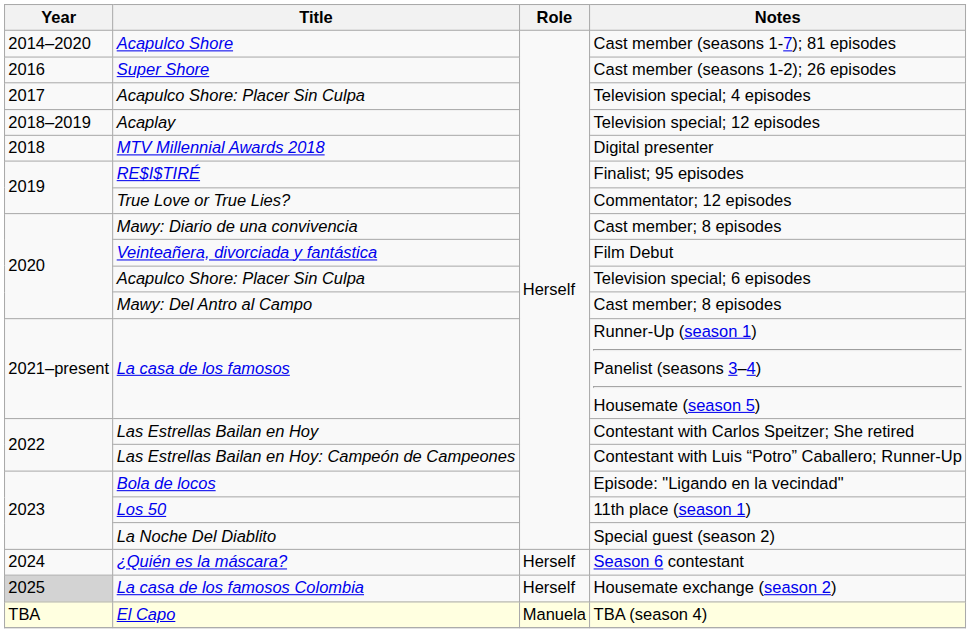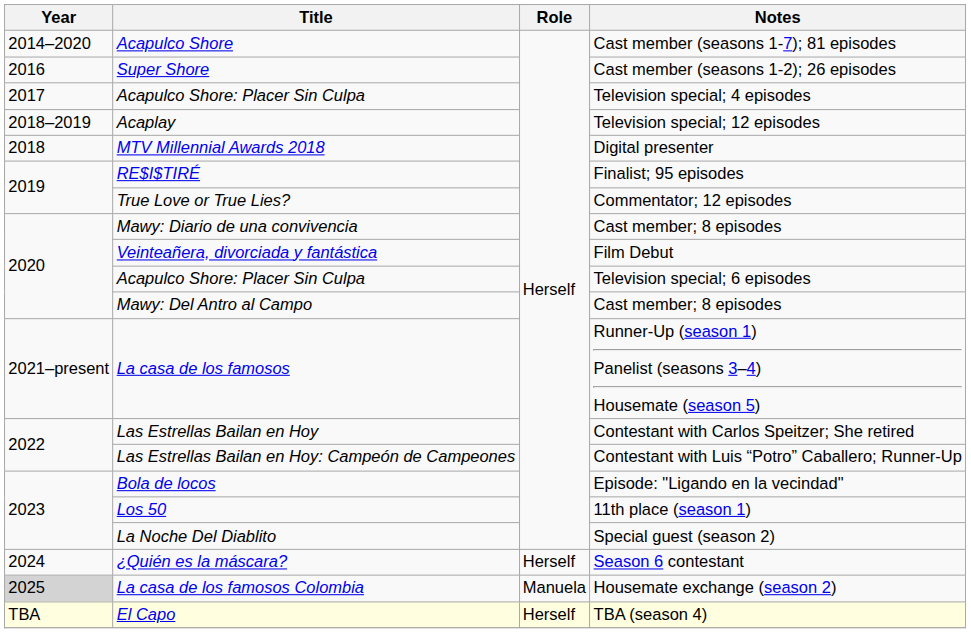(549, 588) Herself -> (554, 588) Manuela
(554, 614) Manuela -> (549, 614) Herself
